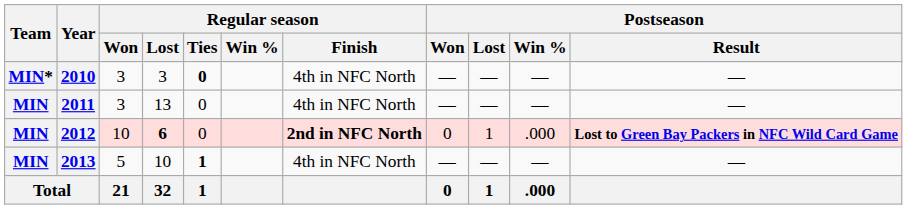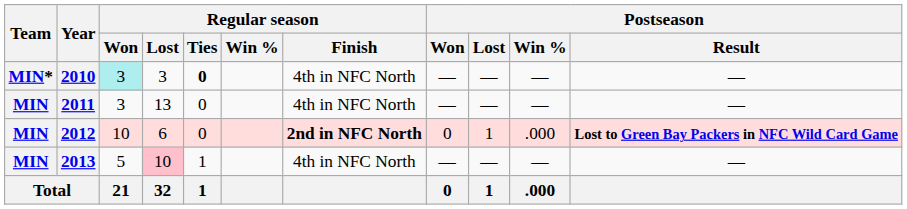(121, 76) no background -> (121, 76) paleturquoise background
(163, 133) bold -> (163, 133) normal
(163, 161) no background -> (163, 161) pink background
(202, 161) bold -> (202, 161) normal
